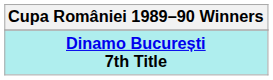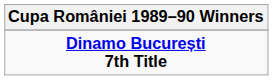(136, 52) paleturquoise background -> (136, 52) no background
